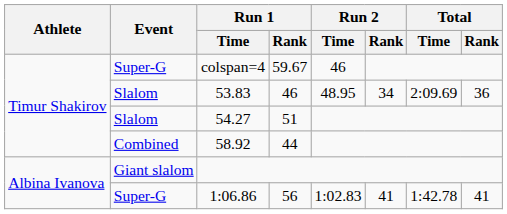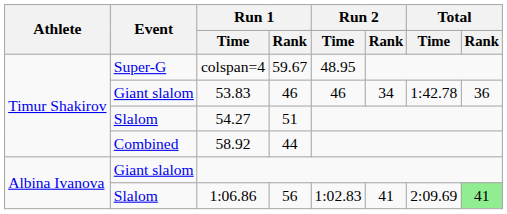(338, 67) 46 -> (338, 67) 48.95
(136, 93) Slalom -> (154, 93) Giant slalom
(338, 93) 48.95 -> (338, 93) 46
(434, 93) 2:09.69 -> (434, 93) 1:42.78
(140, 195) Super-G -> (136, 195) Slalom
(434, 195) 1:42.78 -> (434, 195) 2:09.69
(482, 195) no background -> (482, 195) lightgreen background
